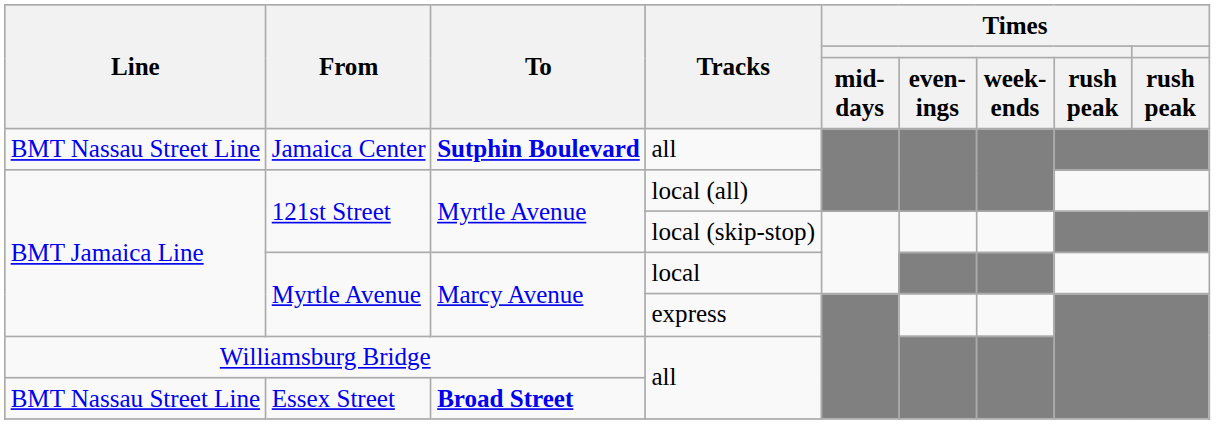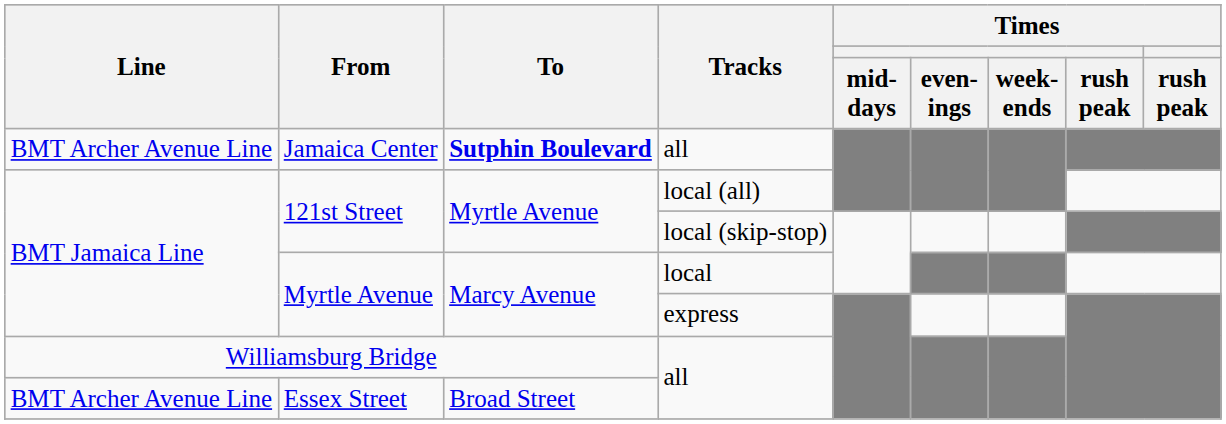(135, 149) BMT Nassau Street Line -> (141, 149) BMT Archer Avenue Line
(135, 397) BMT Nassau Street Line -> (141, 397) BMT Archer Avenue Line
(505, 397) bold -> (512, 397) normal
